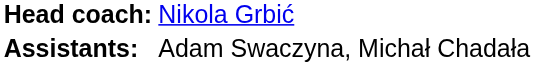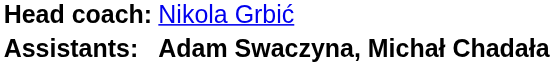(344, 48) normal -> (354, 48) bold
